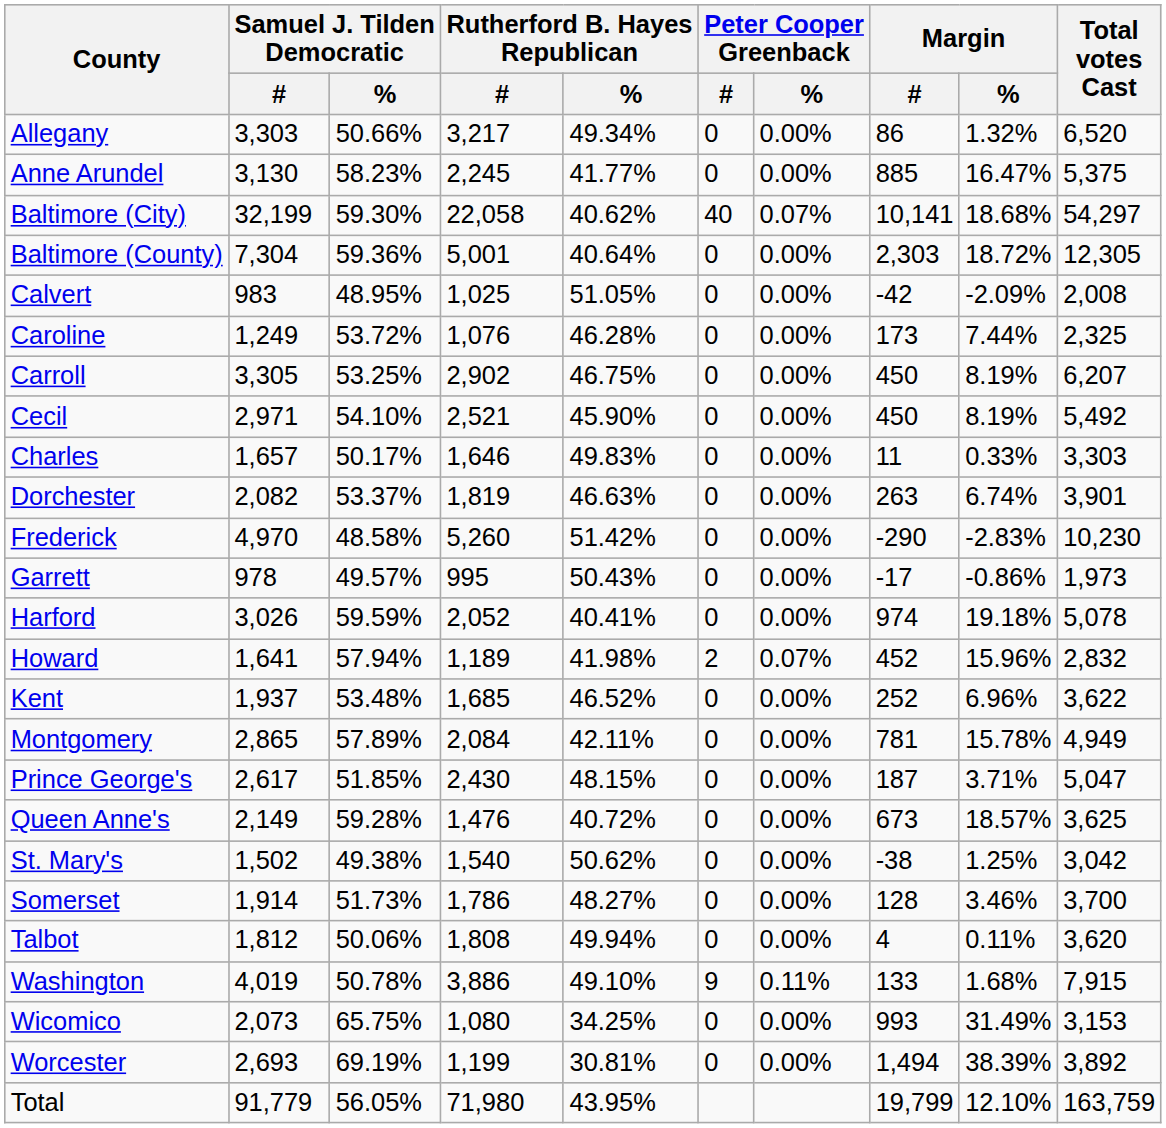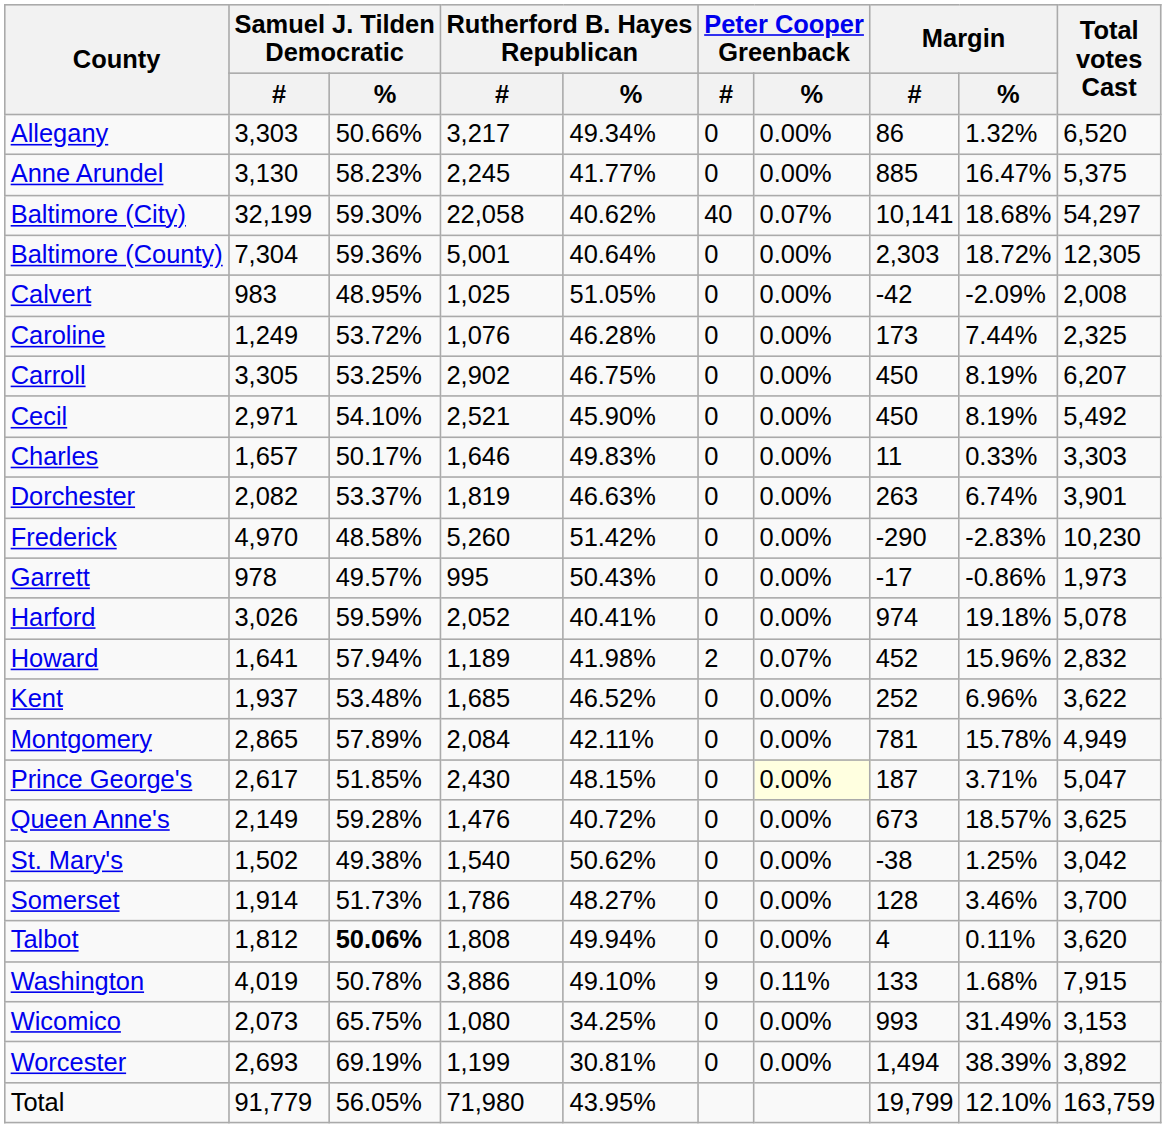(796, 779) no background -> (796, 779) lightyellow background
(379, 940) normal -> (379, 940) bold
